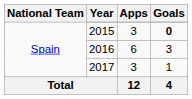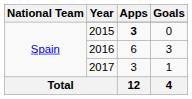(134, 31) normal -> (134, 31) bold
(169, 31) bold -> (169, 31) normal
